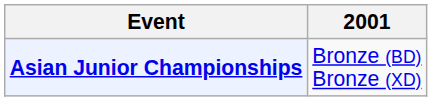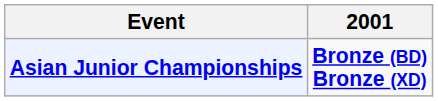(367, 67) normal -> (370, 67) bold
